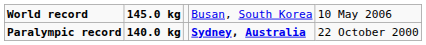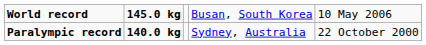(249, 32) bold -> (249, 32) normal
